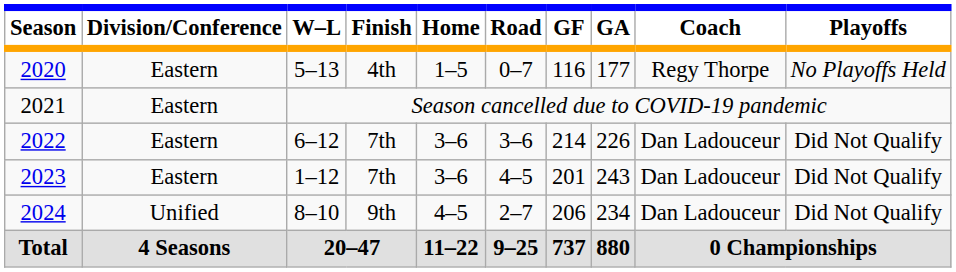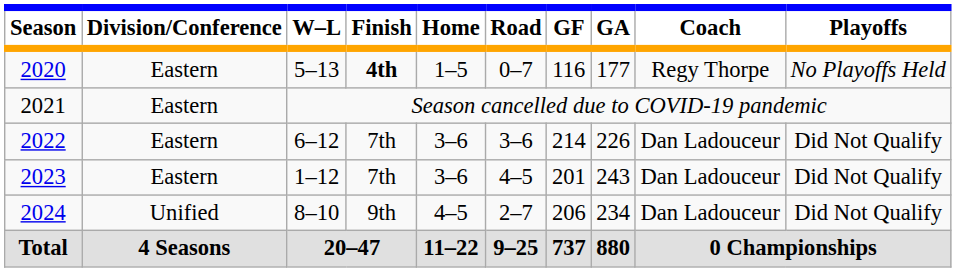(382, 69) normal -> (382, 69) bold
